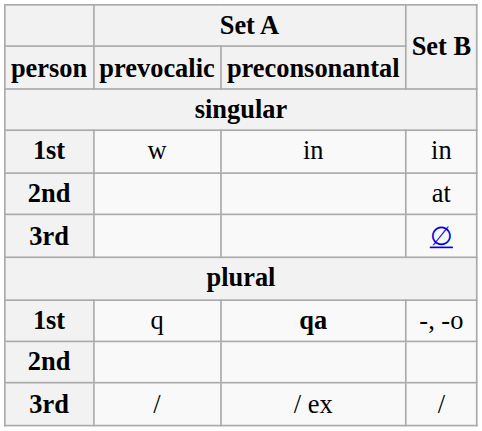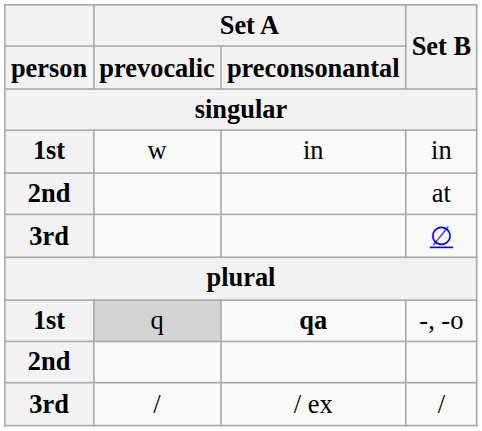(157, 320) no background -> (157, 320) lightgrey background
